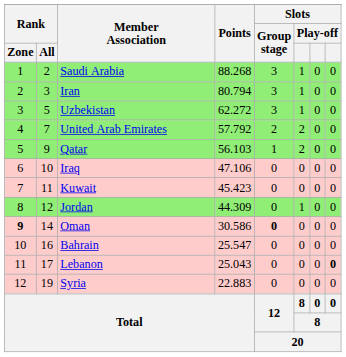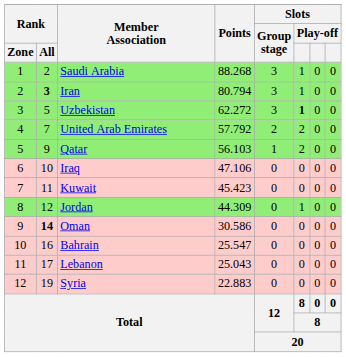(47, 91) normal -> (47, 91) bold
(302, 110) normal -> (302, 110) bold
(20, 226) bold -> (20, 226) normal
(47, 226) normal -> (47, 226) bold
(274, 226) bold -> (274, 226) normal
(333, 264) bold -> (333, 264) normal
